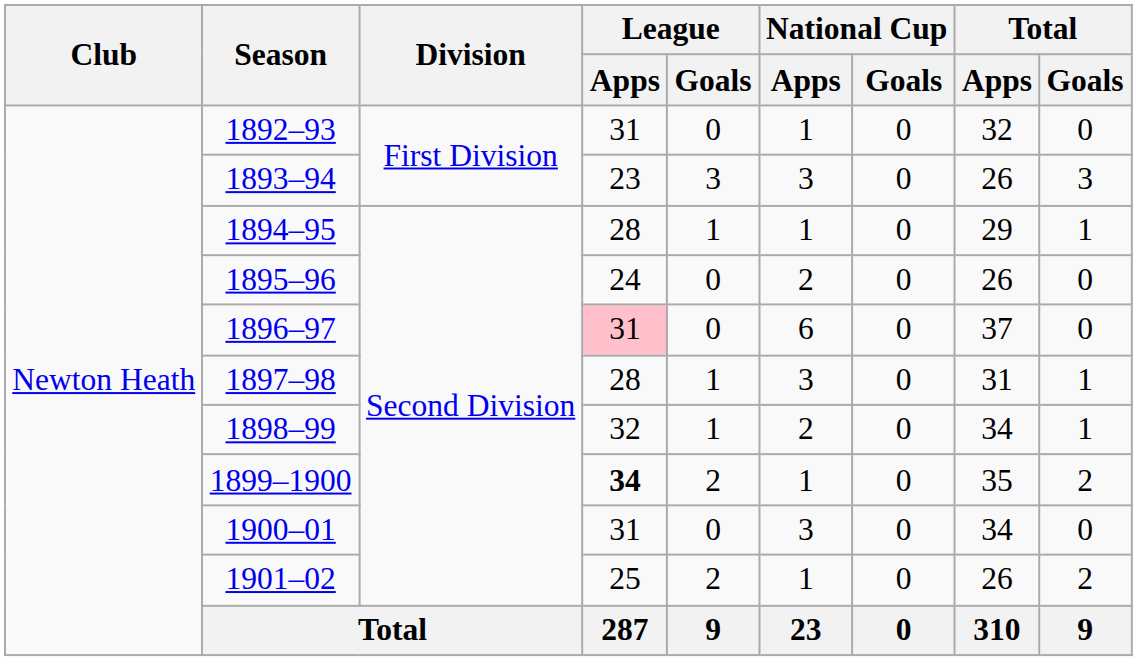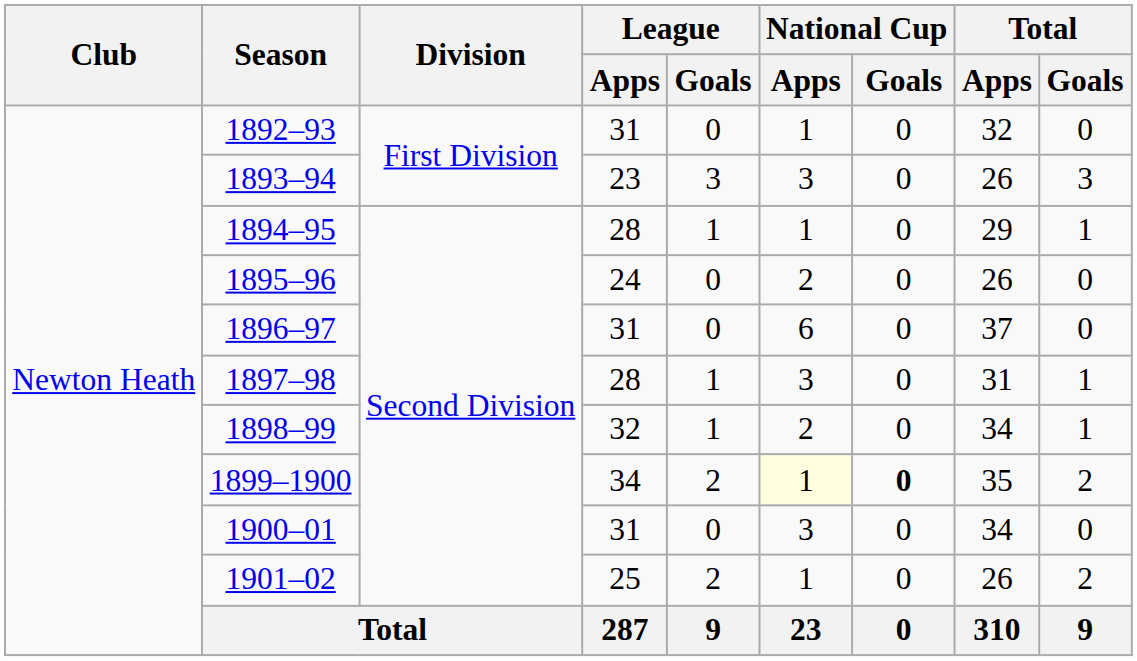(625, 329) pink background -> (625, 329) no background
(625, 479) bold -> (625, 479) normal
(806, 479) no background -> (806, 479) lightyellow background
(904, 479) normal -> (904, 479) bold
